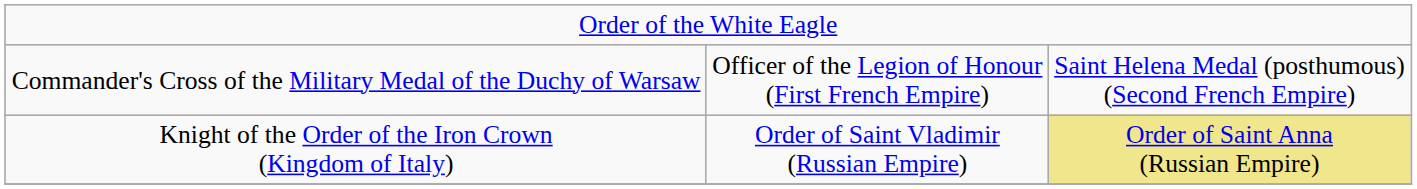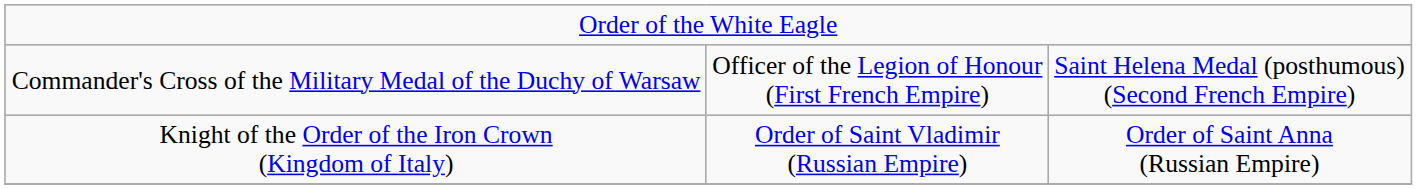(1229, 149) khaki background -> (1229, 149) no background
